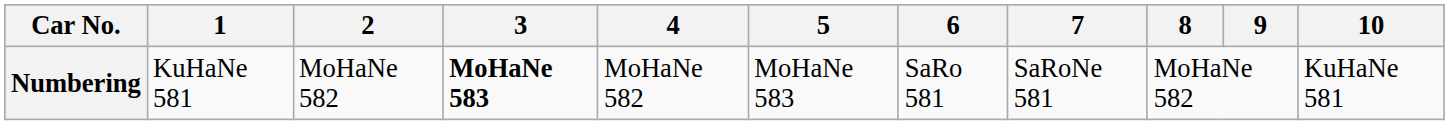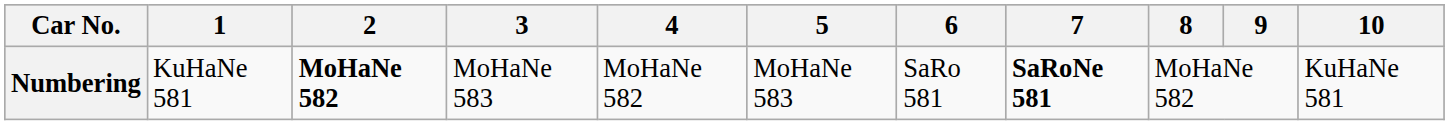(348, 82) normal -> (350, 82) bold
(501, 82) bold -> (503, 82) normal
(1058, 82) normal -> (1058, 82) bold
